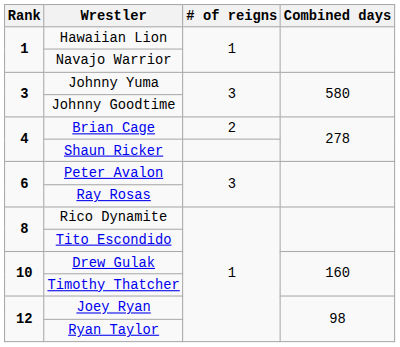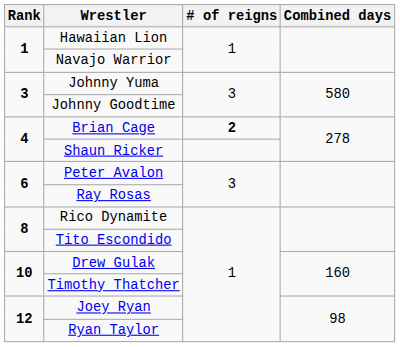(232, 128) normal -> (232, 128) bold
